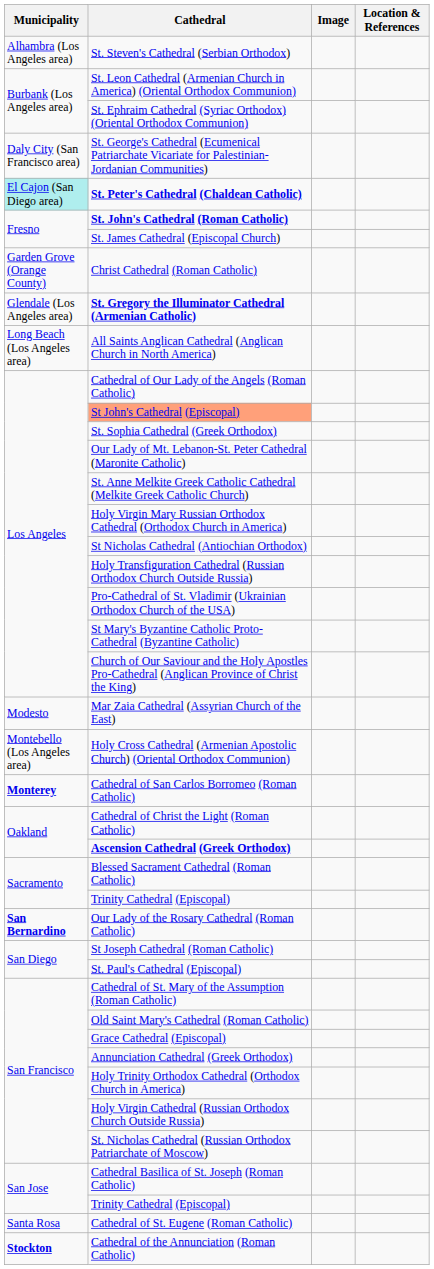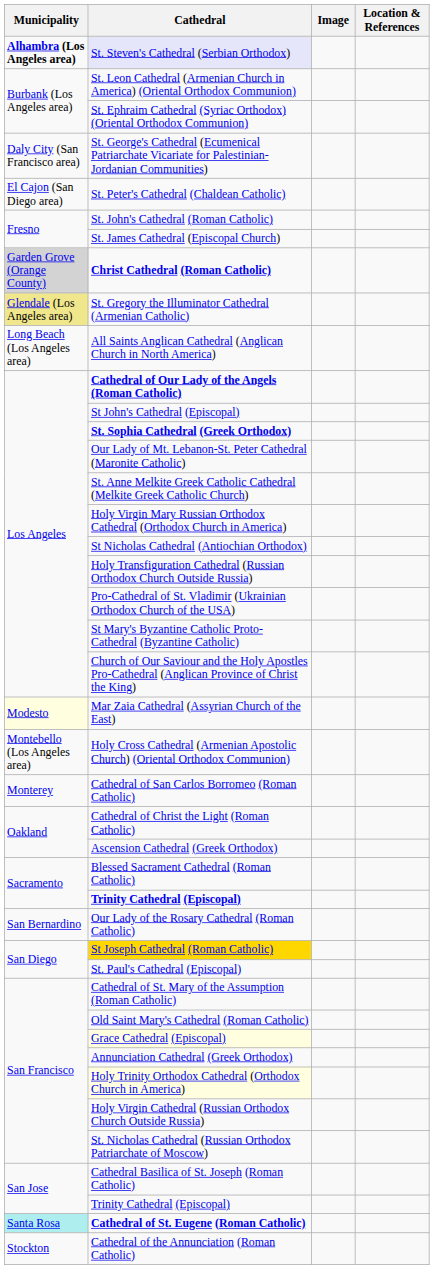(43, 52) normal -> (46, 52) bold
(191, 52) no background -> (191, 52) lavender background
(40, 194) paleturquoise background -> (40, 194) no background
(196, 194) bold -> (188, 194) normal
(190, 219) bold -> (182, 219) normal
(41, 270) no background -> (41, 270) lightgrey background
(174, 270) normal -> (181, 270) bold
(41, 309) no background -> (41, 309) khaki background
(188, 309) bold -> (180, 309) normal
(198, 386) normal -> (184, 386) bold
(165, 412) lightsalmon background -> (165, 412) no background
(184, 431) normal -> (191, 431) bold
(28, 713) no background -> (28, 713) lightyellow background
(32, 790) bold -> (30, 790) normal
(191, 848) bold -> (184, 848) normal
(161, 899) normal -> (166, 899) bold
(36, 924) bold -> (44, 924) normal
(182, 950) no background -> (182, 950) gold background
(158, 1038) no background -> (158, 1038) lightyellow background
(195, 1082) no background -> (195, 1082) lightyellow background
(34, 1223) no background -> (34, 1223) paleturquoise background
(192, 1223) normal -> (198, 1223) bold
(29, 1248) bold -> (28, 1248) normal
